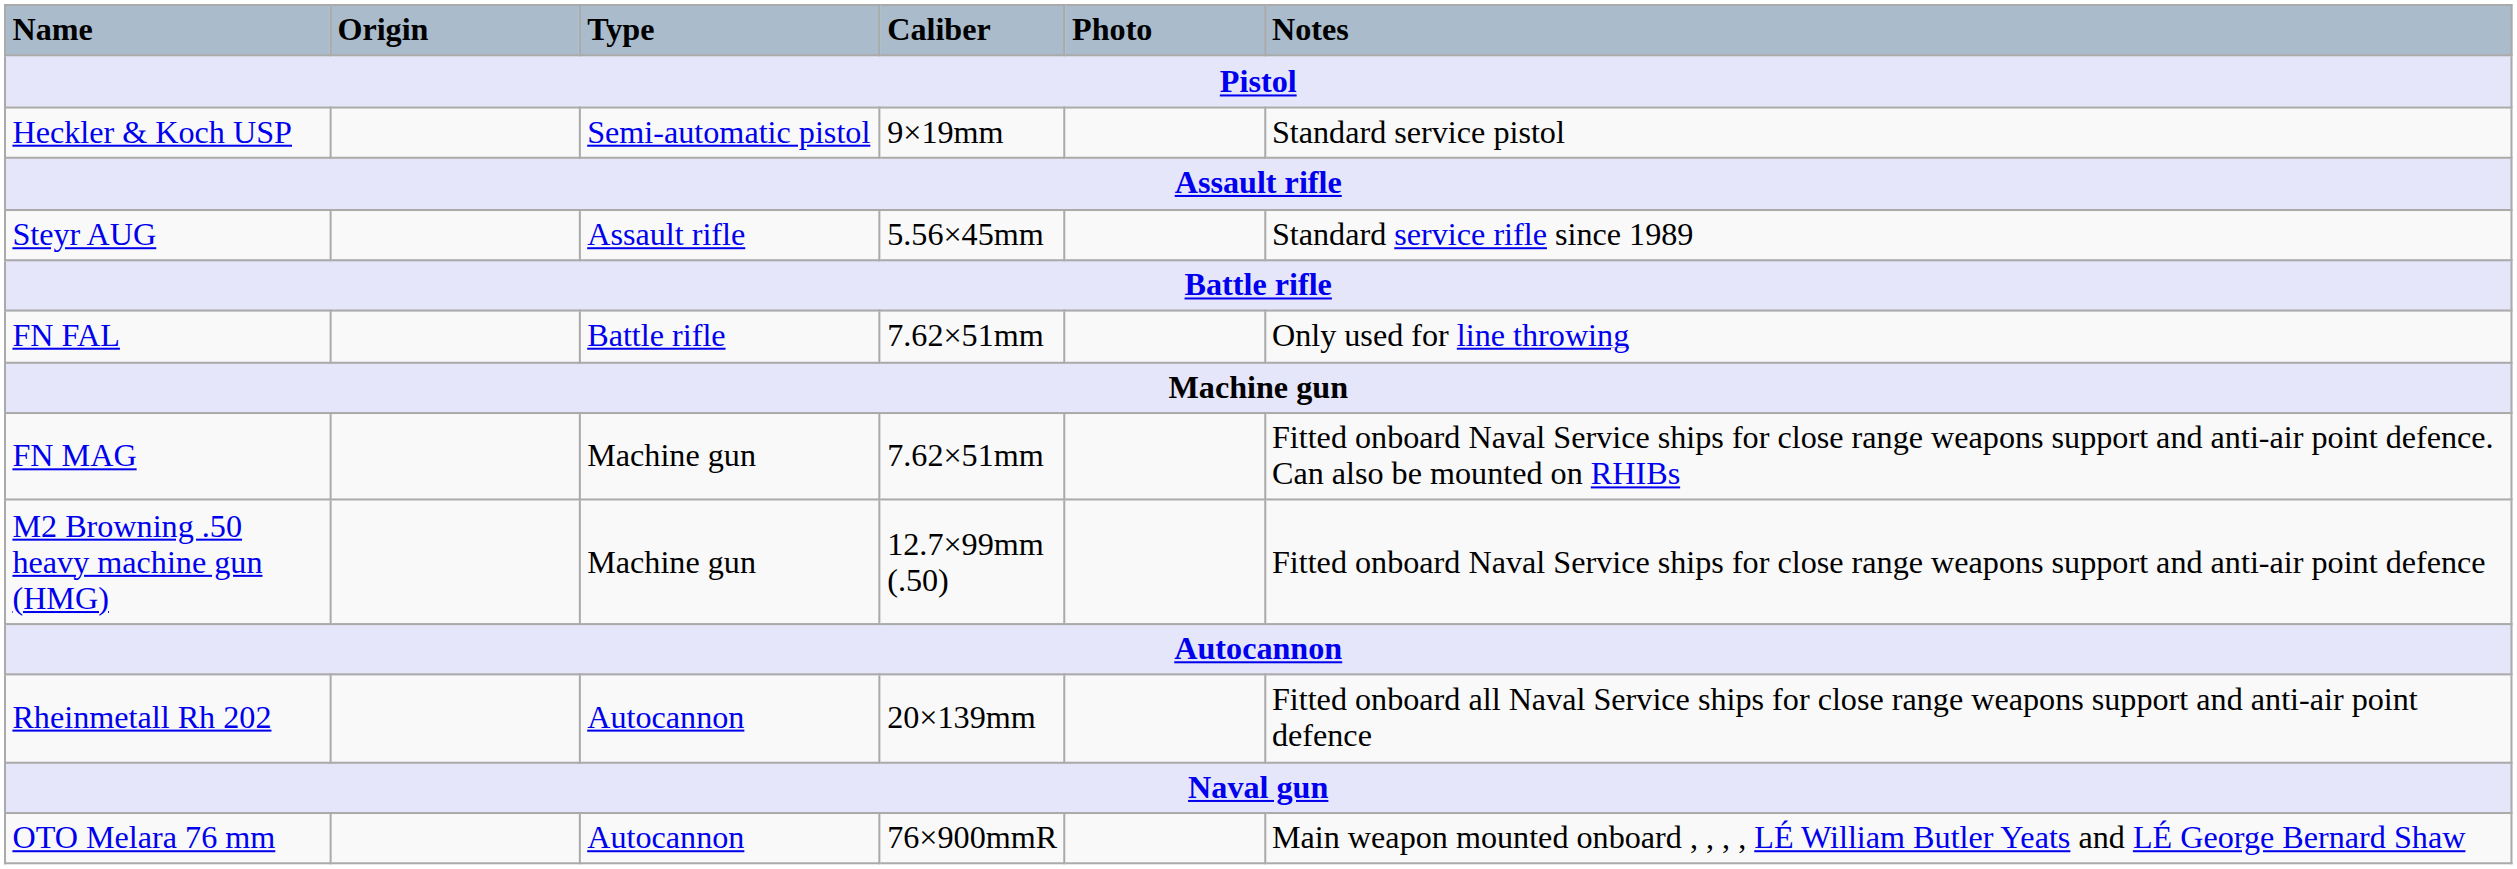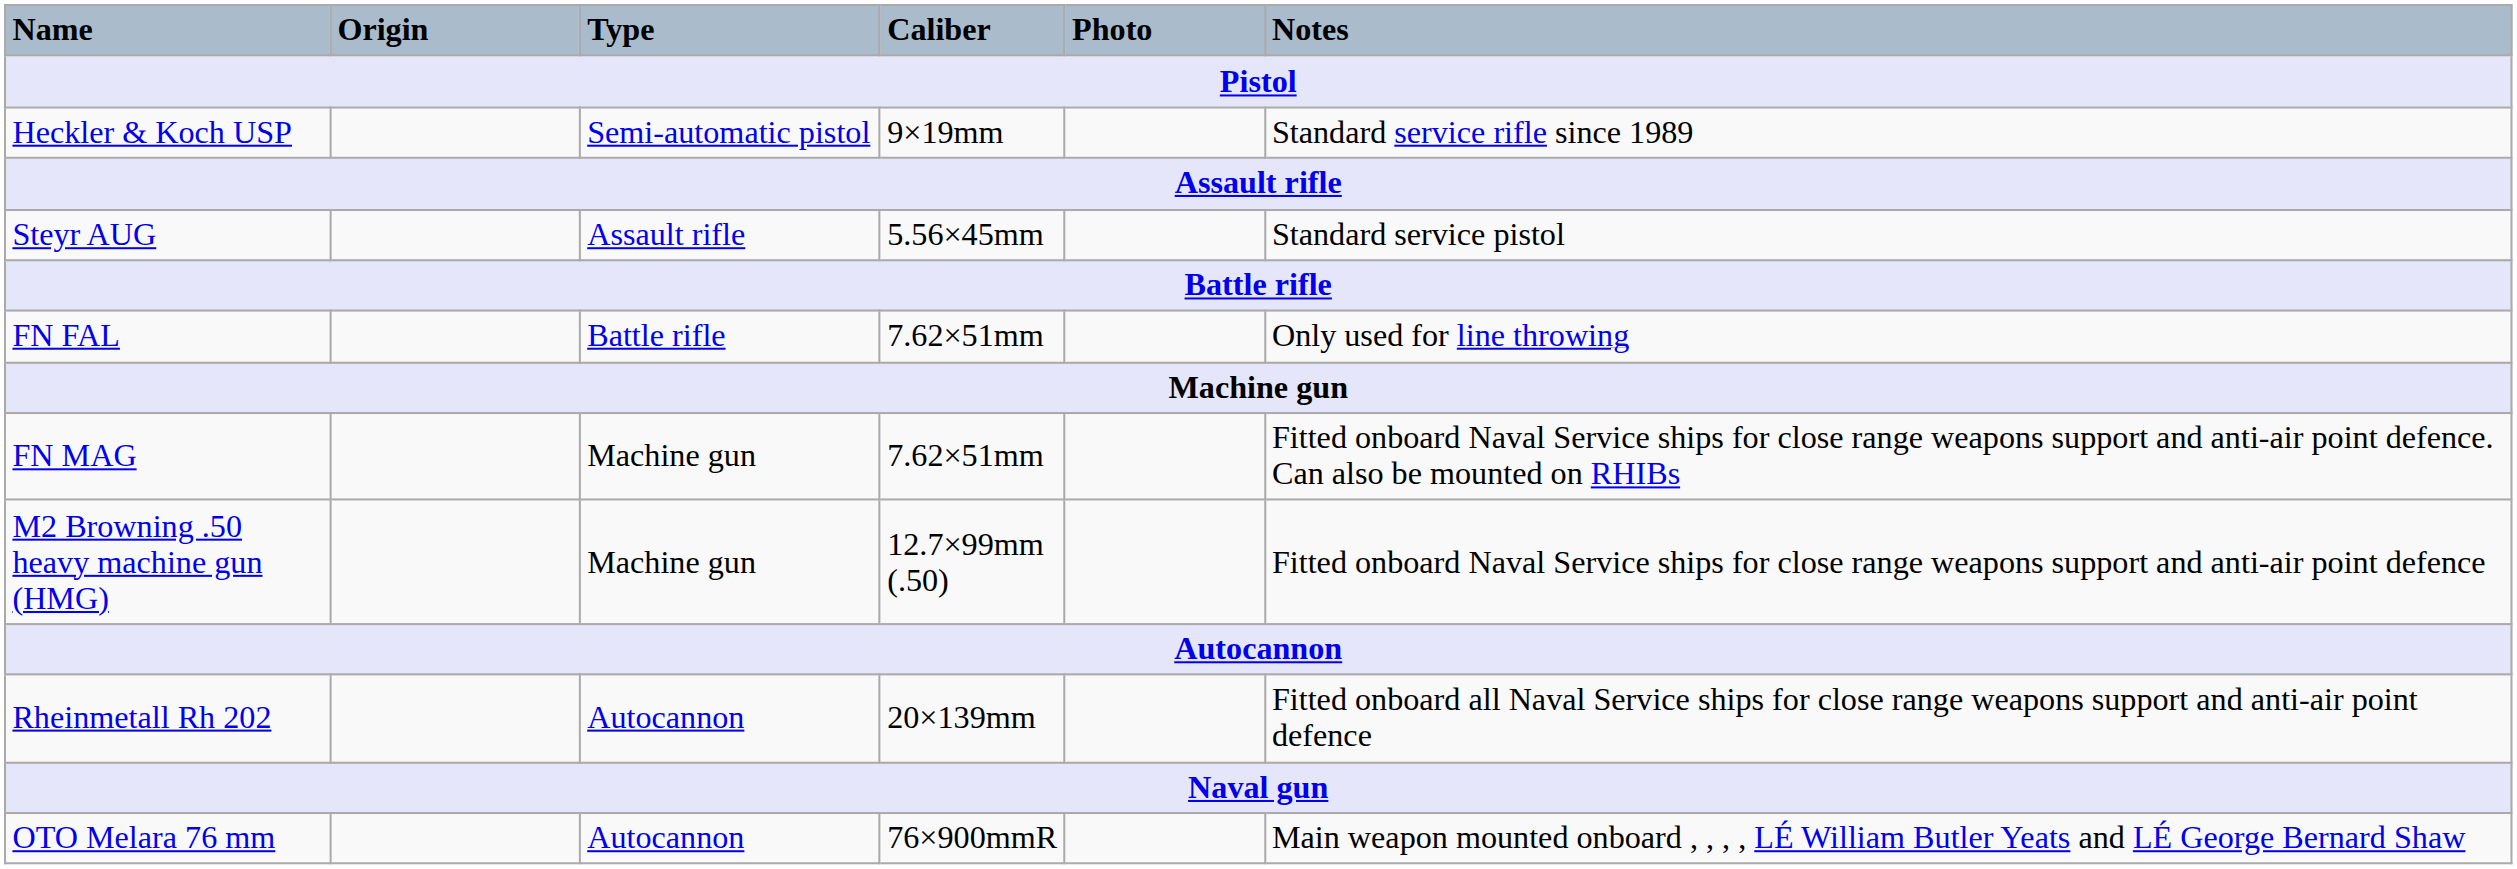(1418, 132) Standard service pistol -> (1483, 132) Standard service rifle since 1989
(1483, 234) Standard service rifle since 1989 -> (1418, 234) Standard service pistol
